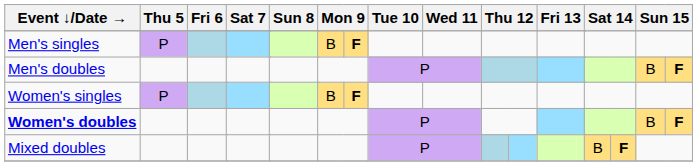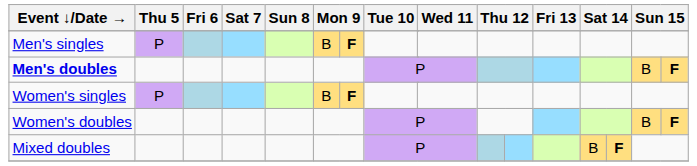(56, 69) normal -> (65, 69) bold
(72, 121) bold -> (72, 121) normal
